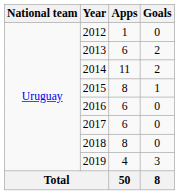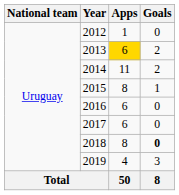(125, 50) no background -> (125, 50) gold background
(157, 143) normal -> (157, 143) bold
